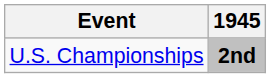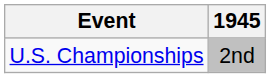(237, 55) bold -> (237, 55) normal
